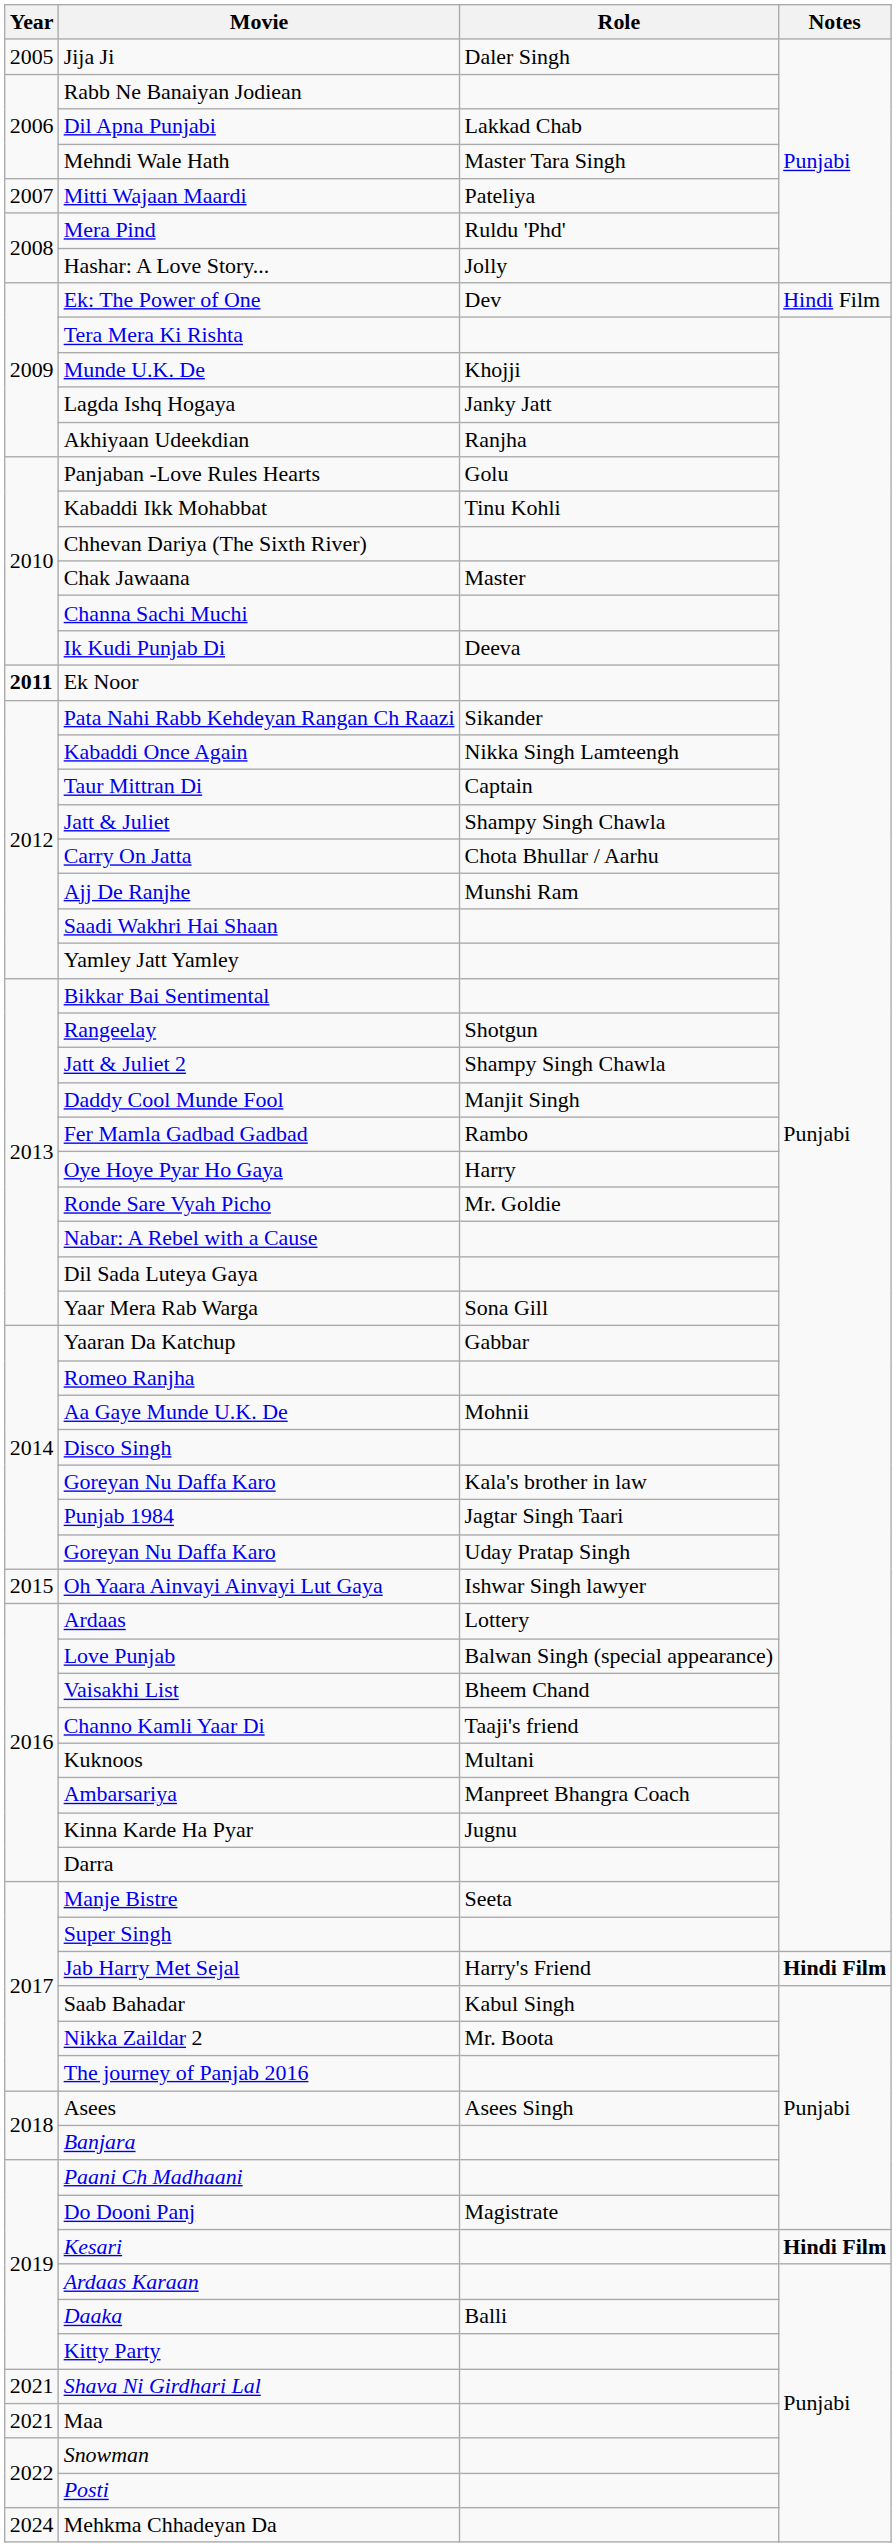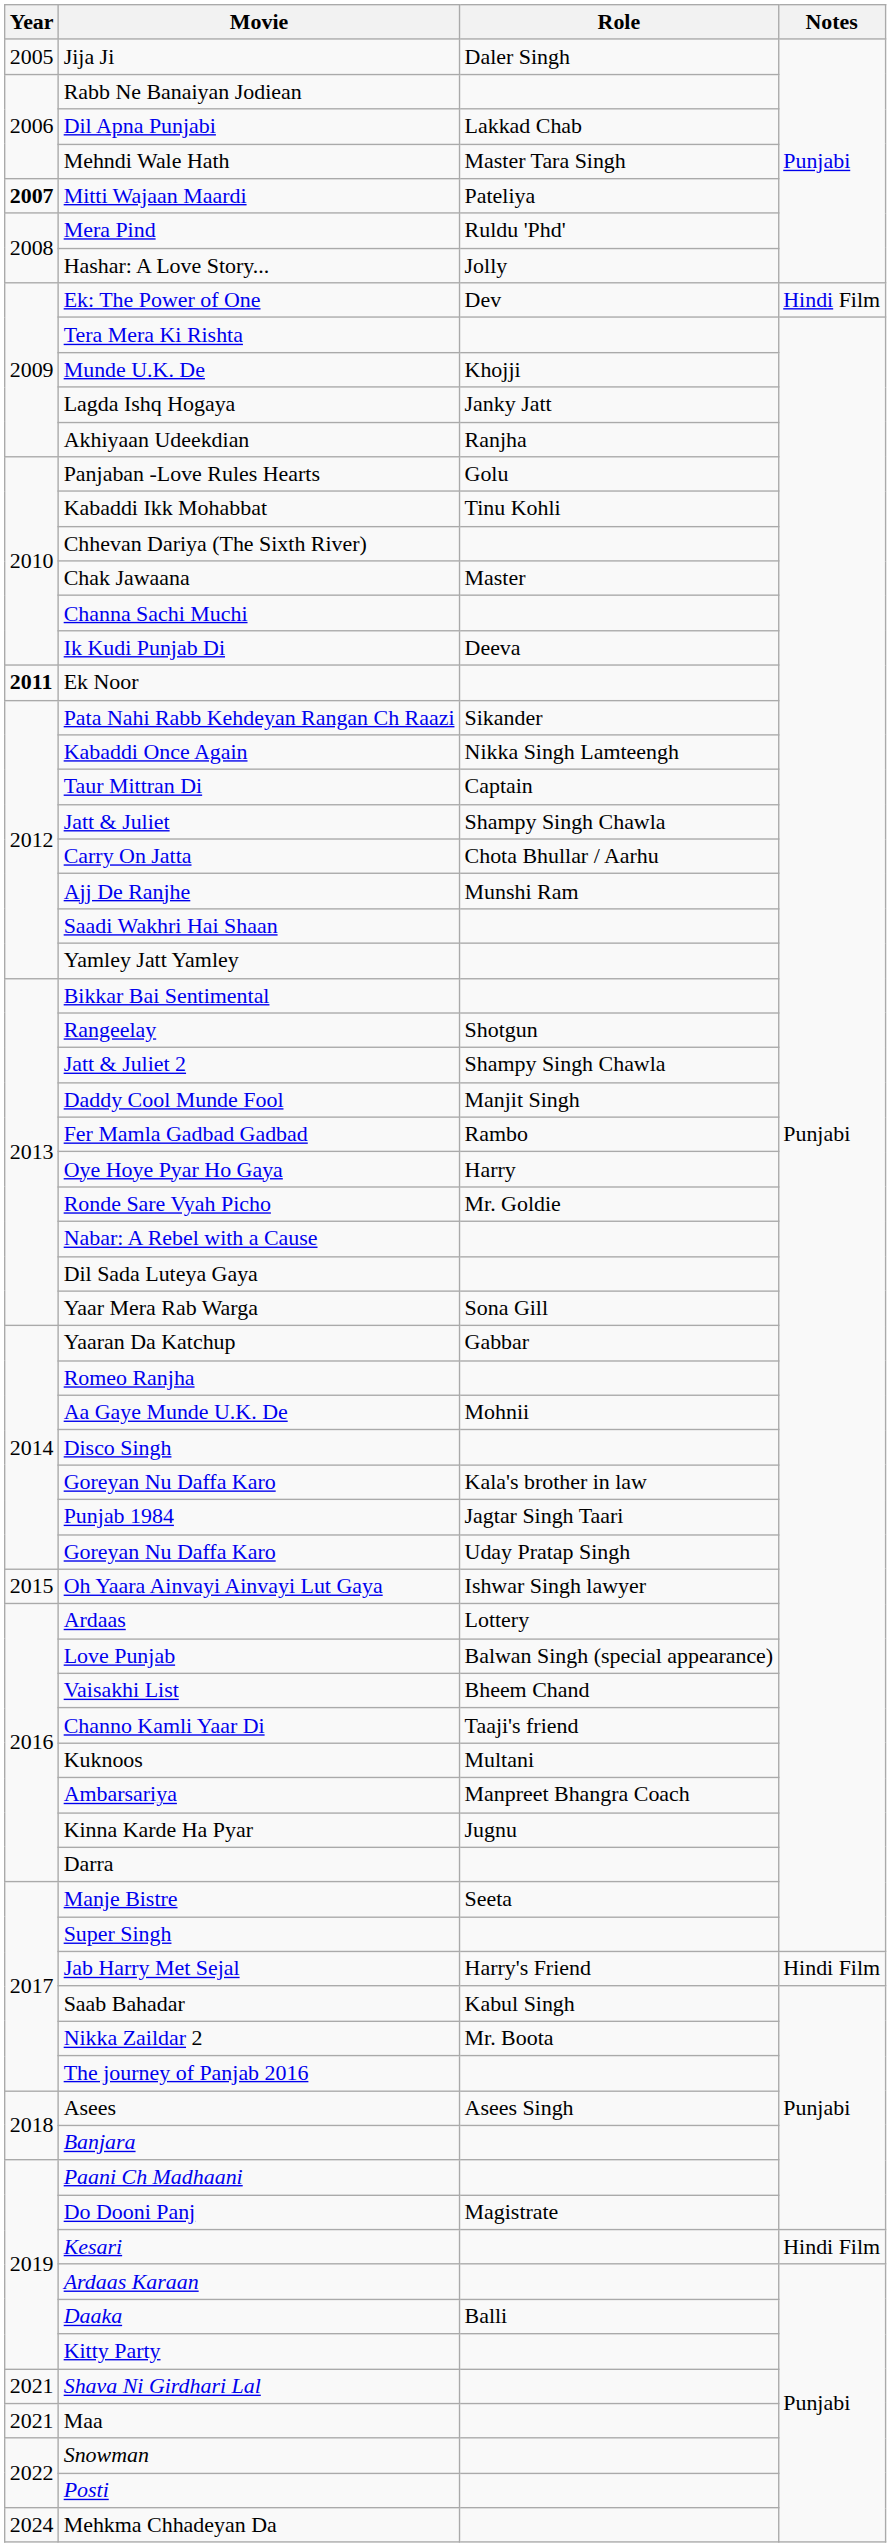(32, 195) normal -> (32, 195) bold
(835, 1968) bold -> (832, 1968) normal
(835, 2246) bold -> (832, 2246) normal
